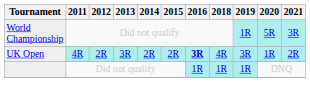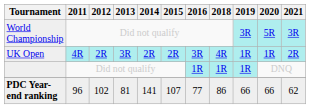(245, 33) 1R -> (245, 33) 3R
(197, 54) bold -> (197, 54) normal
(245, 54) 3R -> (245, 54) 1R
+ row: (32, 90)
